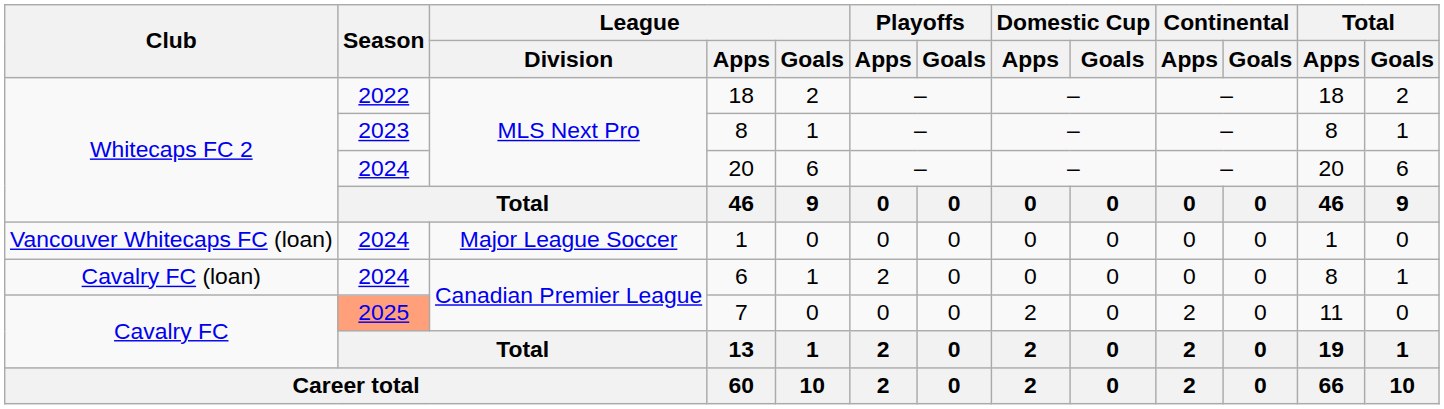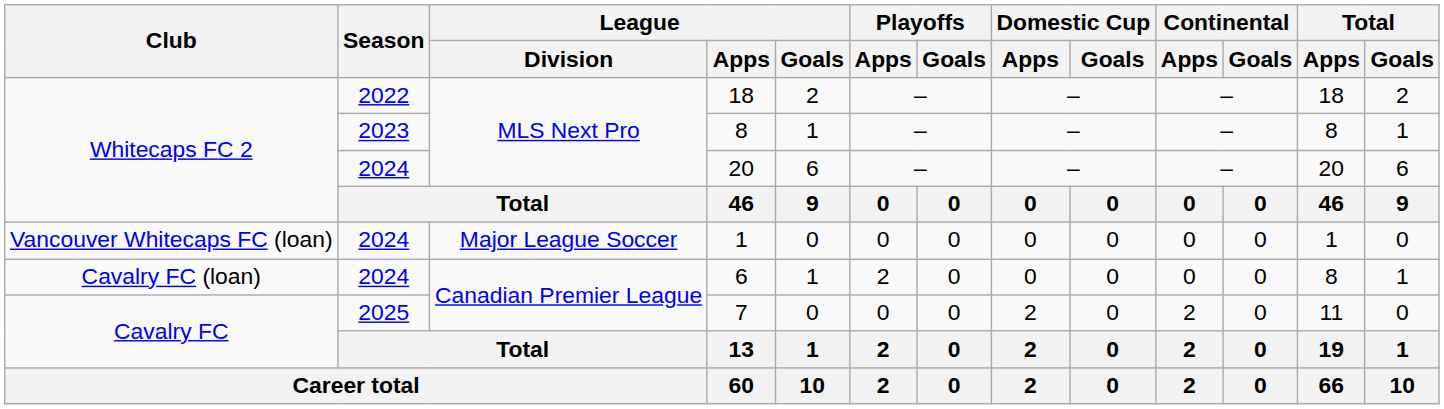(384, 312) lightsalmon background -> (384, 312) no background
